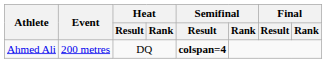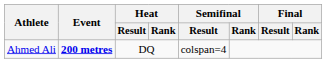(86, 49) normal -> (87, 49) bold
(202, 49) bold -> (203, 49) normal
